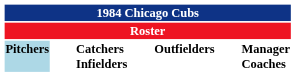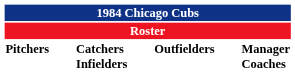(27, 49) lightblue background -> (27, 49) no background
